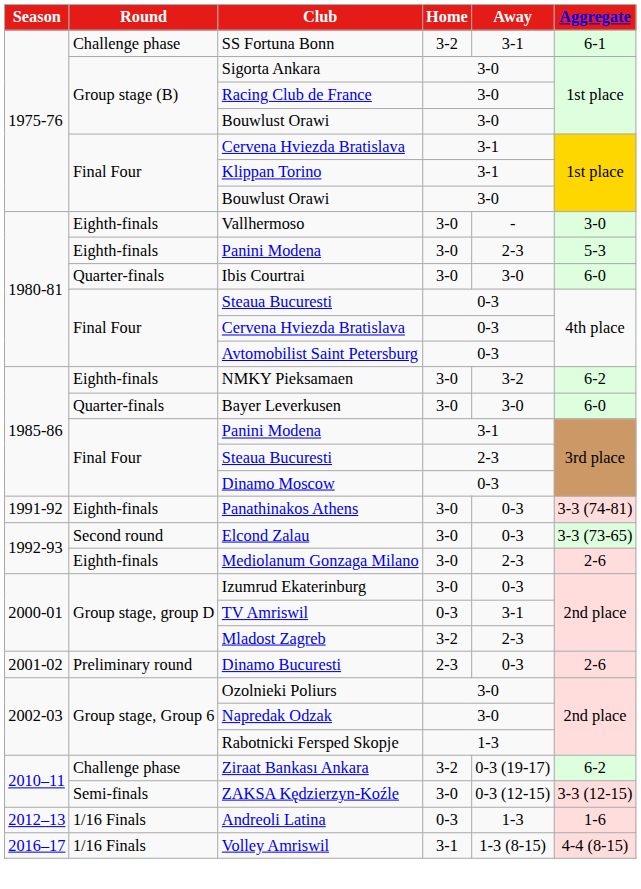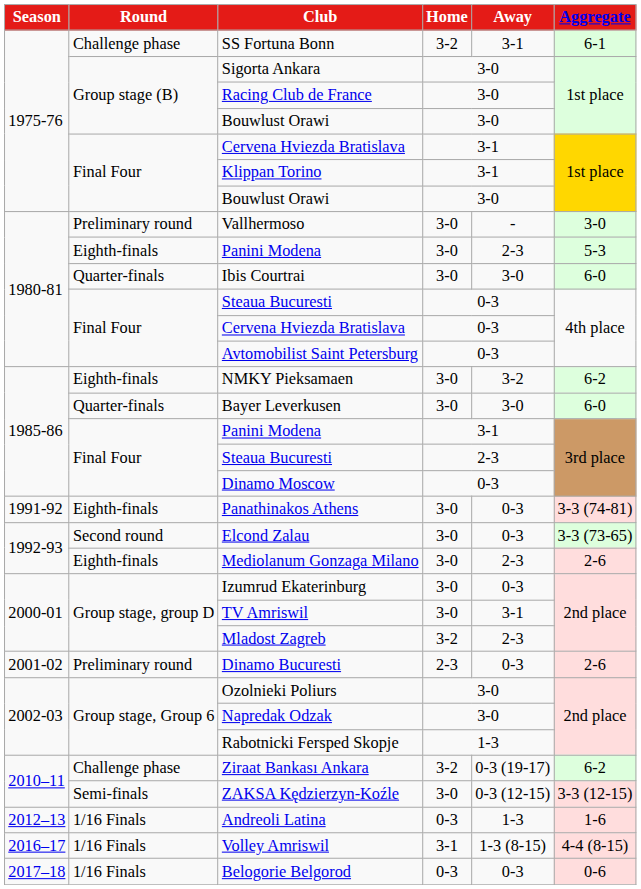(116, 224) Eighth-finals -> (133, 224) Preliminary round
(447, 612) 0-3 -> (447, 612) 3-0
+ row: (37, 871)
